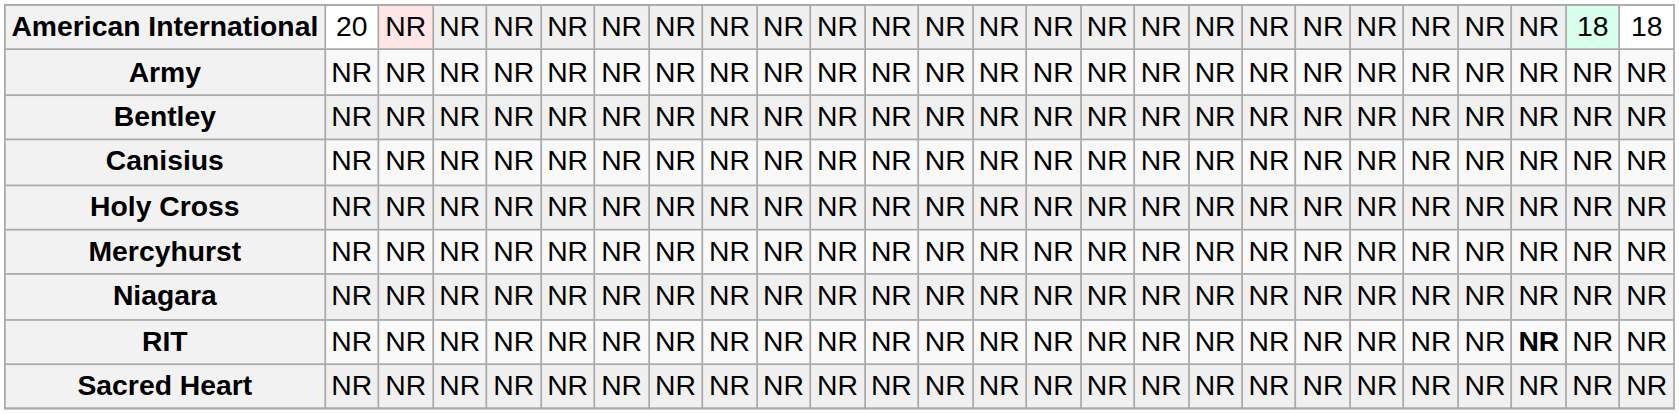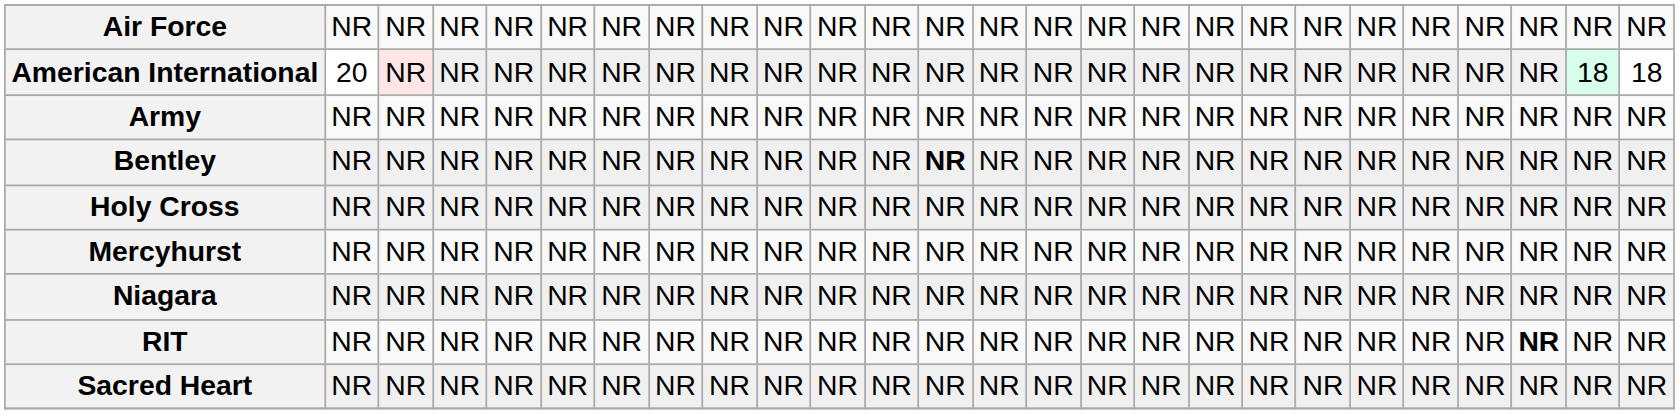+ row: (165, 26)
(945, 116) normal -> (945, 161) bold
- row: (165, 161)
